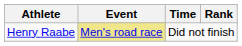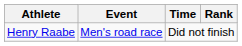(121, 32) khaki background -> (121, 32) no background
